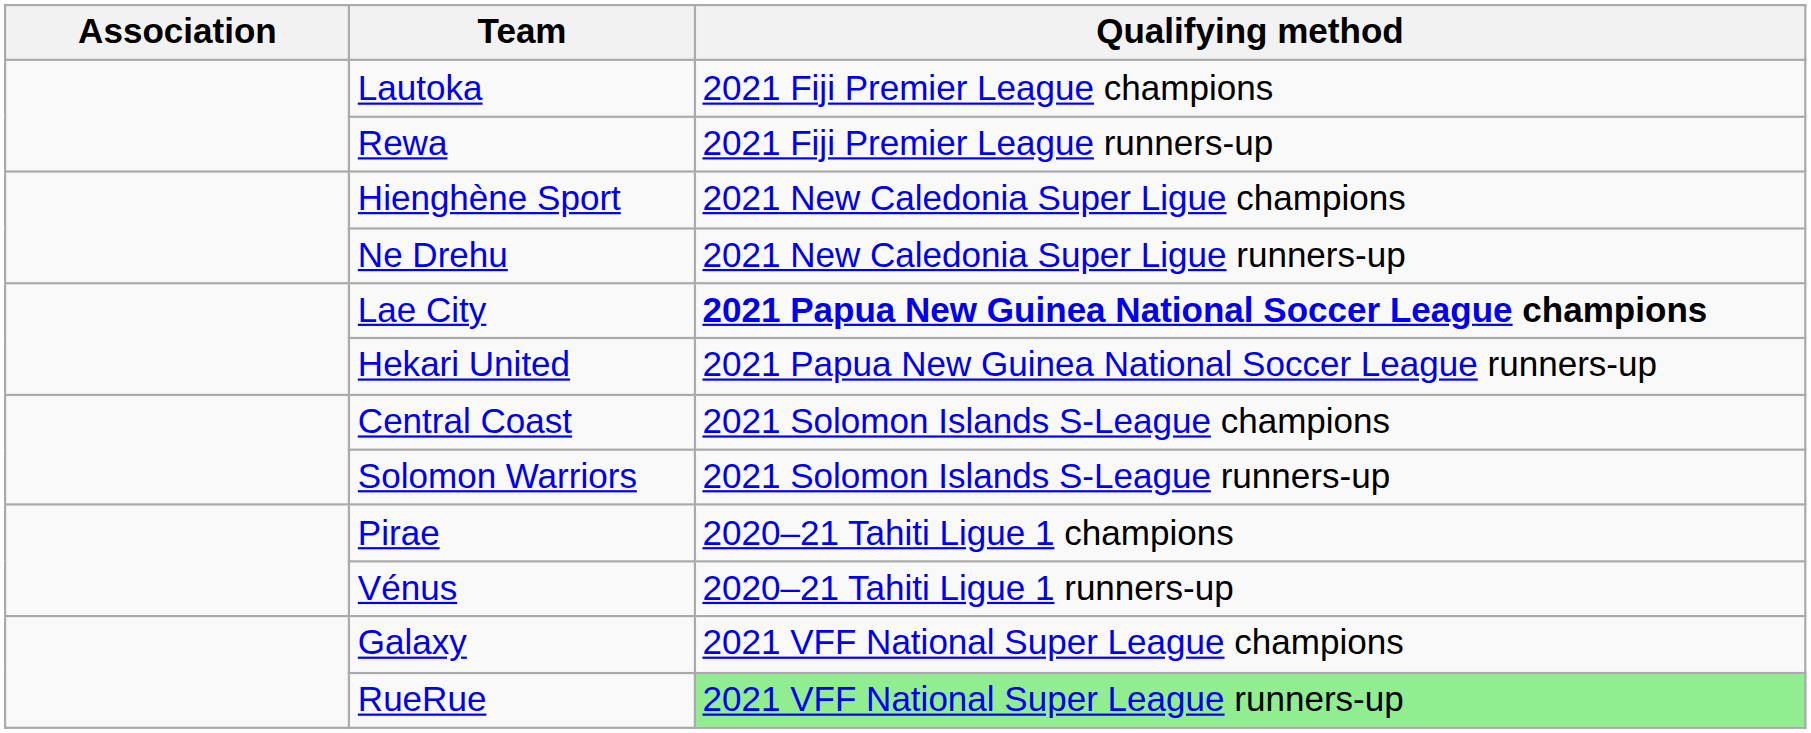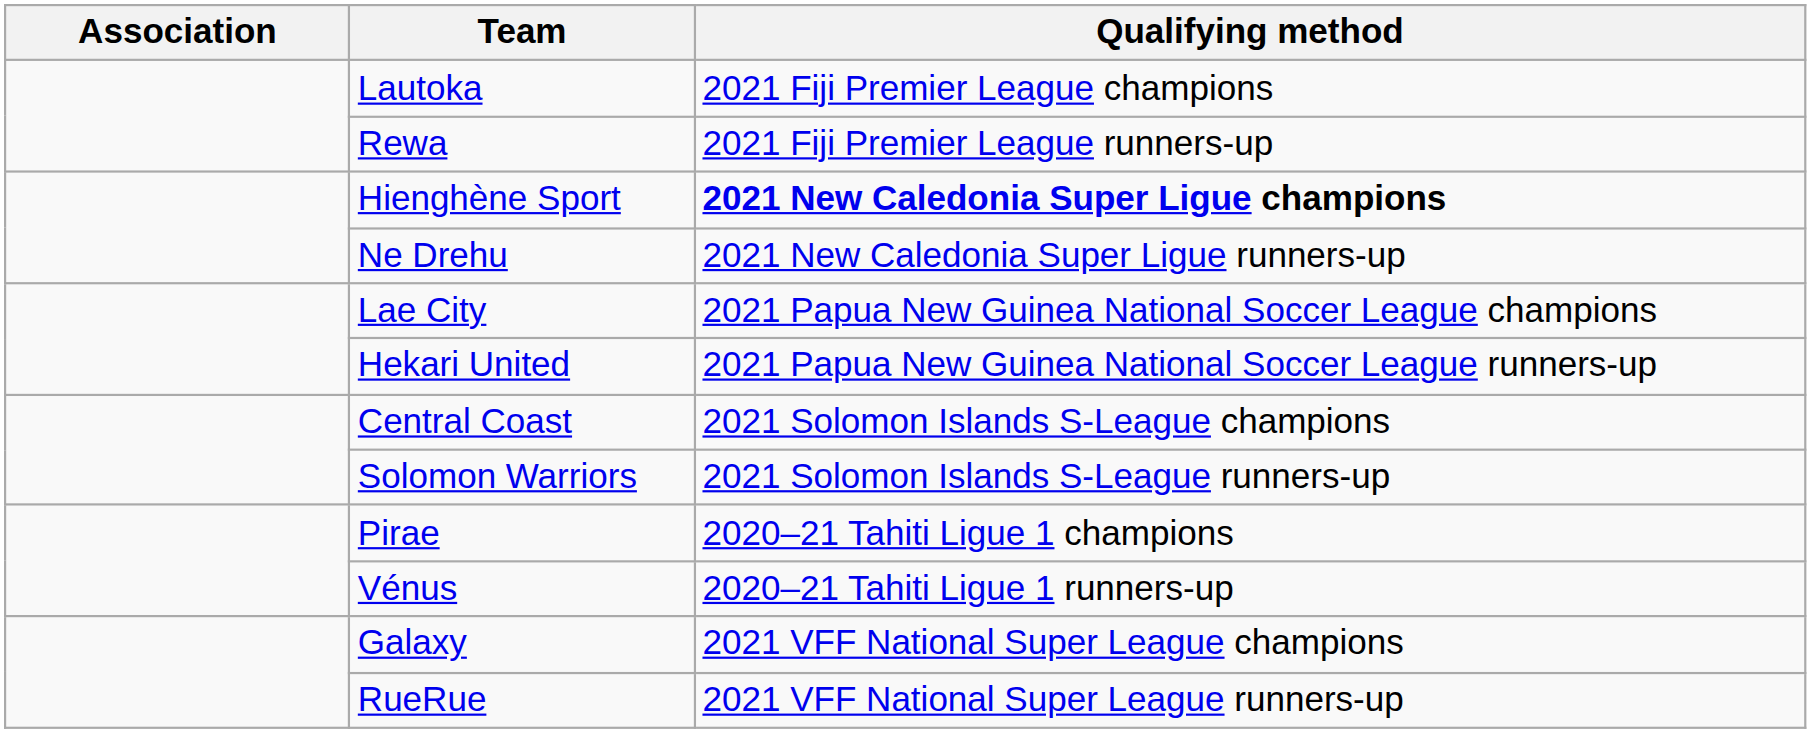(1054, 198) normal -> (1074, 198) bold
(1205, 310) bold -> (1180, 310) normal
(1053, 699) lightgreen background -> (1053, 699) no background
